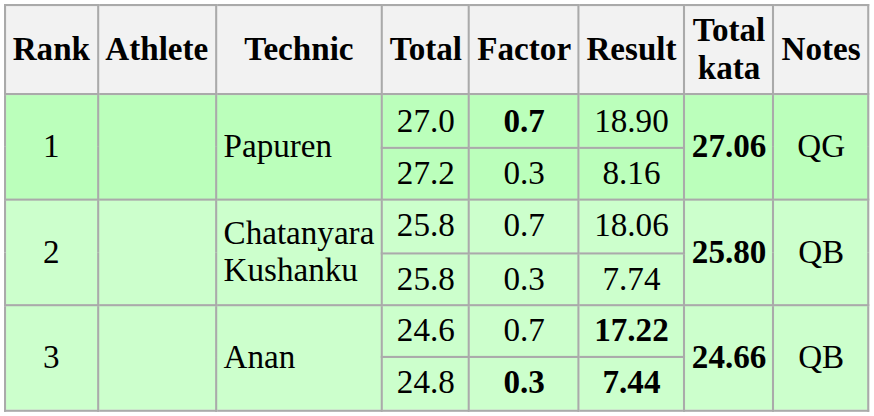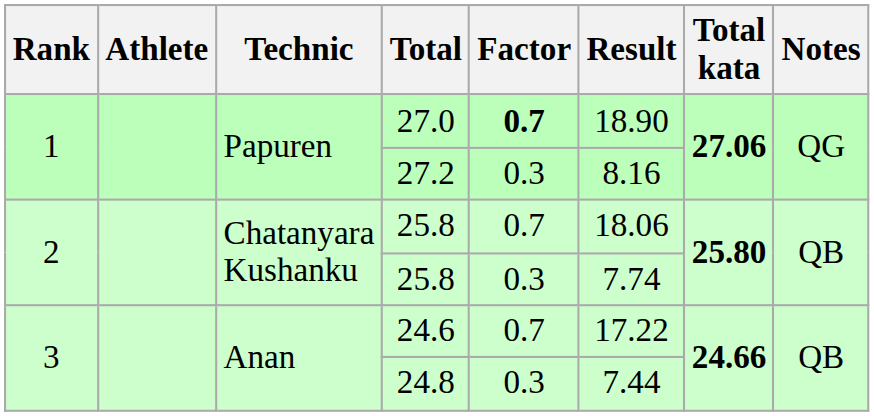(631, 330) bold -> (631, 330) normal
(524, 383) bold -> (524, 383) normal
(631, 383) bold -> (631, 383) normal
